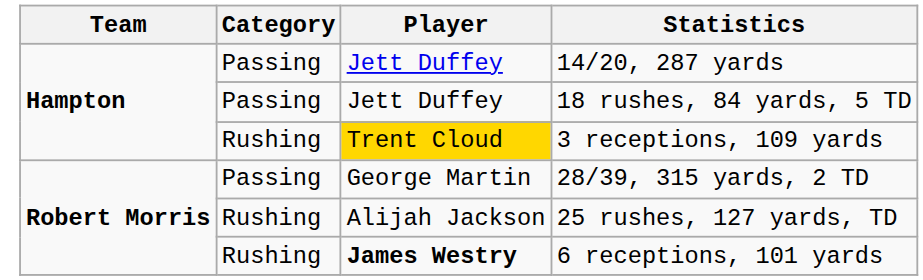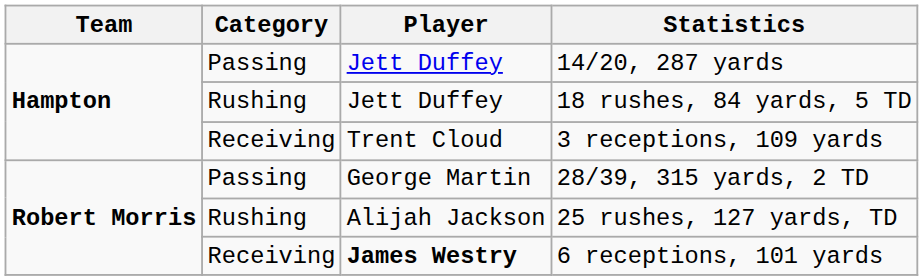(271, 102) Passing -> (257, 102) Rushing
(271, 141) Rushing -> (271, 141) Receiving
(425, 141) gold background -> (425, 141) no background
(271, 256) Rushing -> (271, 256) Receiving
